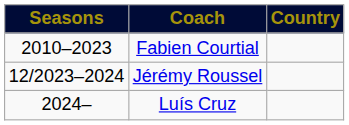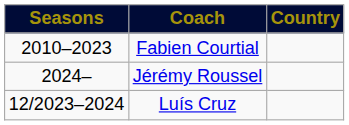(67, 76) 12/2023–2024 -> (67, 76) 2024–
(67, 104) 2024– -> (67, 104) 12/2023–2024
